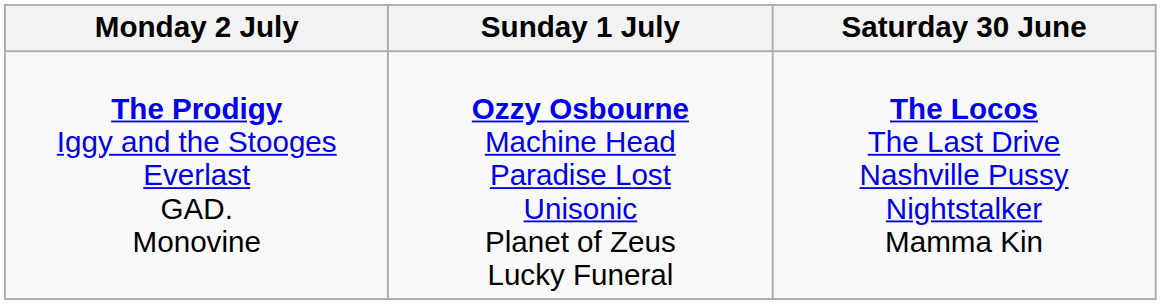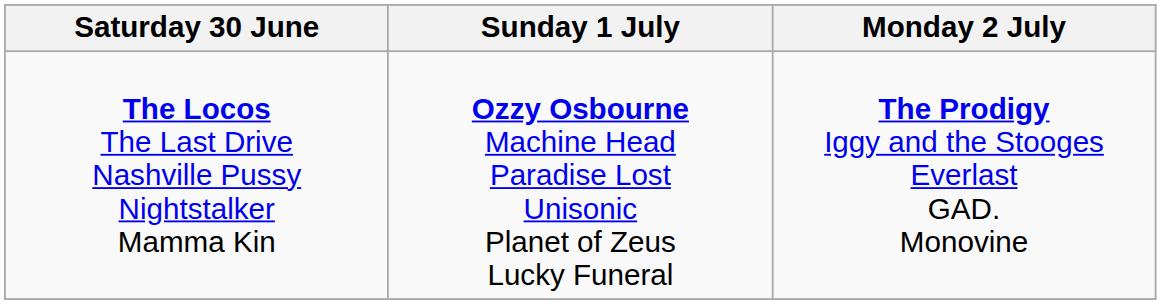columns swapped: (964, 27) <-> (197, 27)
